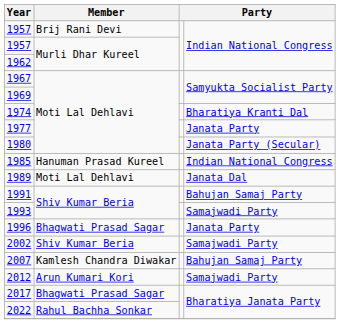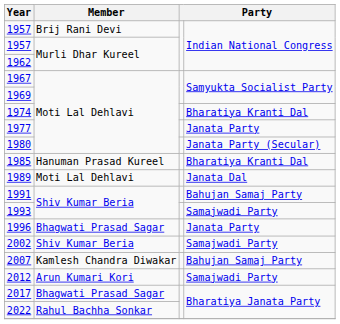(259, 161) Indian National Congress -> (247, 161) Bharatiya Kranti Dal
